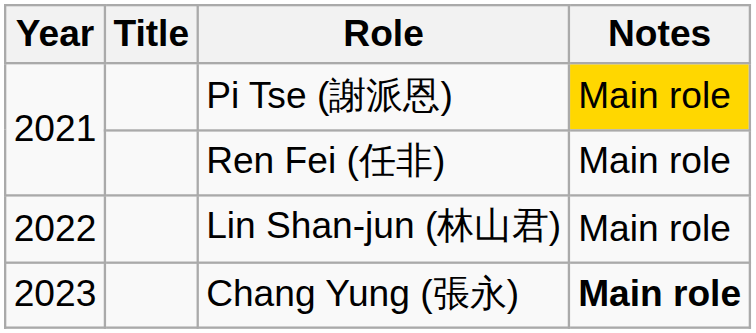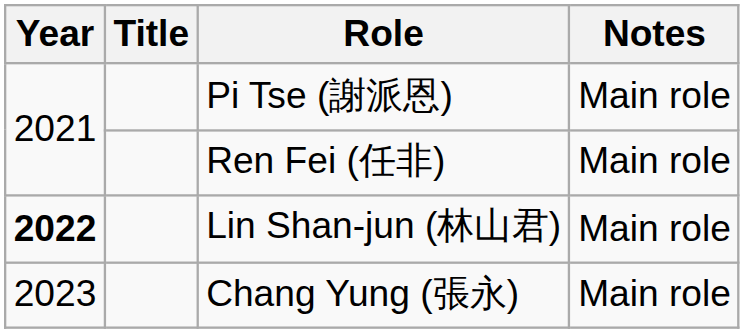(654, 96) gold background -> (654, 96) no background
(55, 227) normal -> (55, 227) bold
(660, 293) bold -> (654, 293) normal
